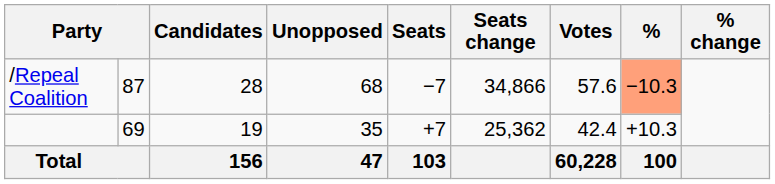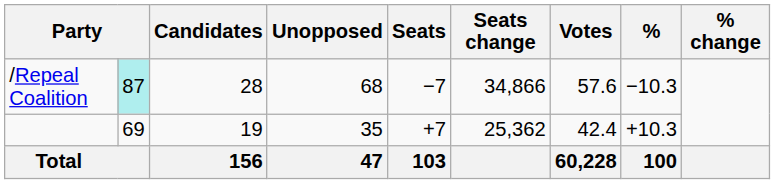(133, 86) no background -> (133, 86) paleturquoise background
(652, 86) lightsalmon background -> (652, 86) no background
